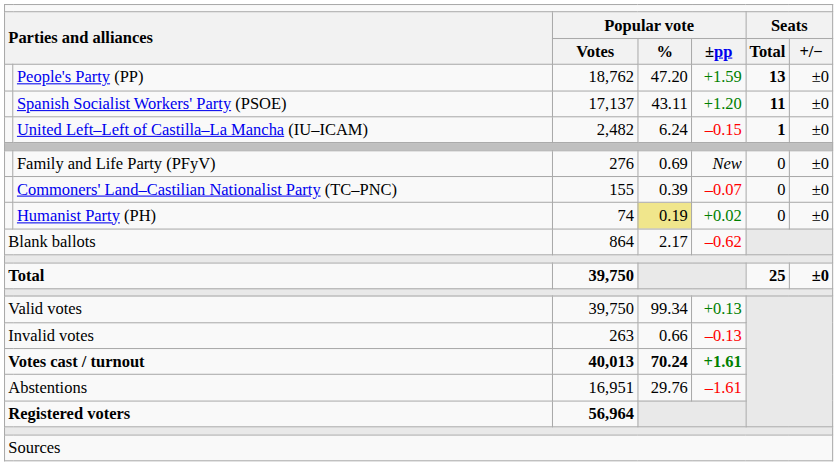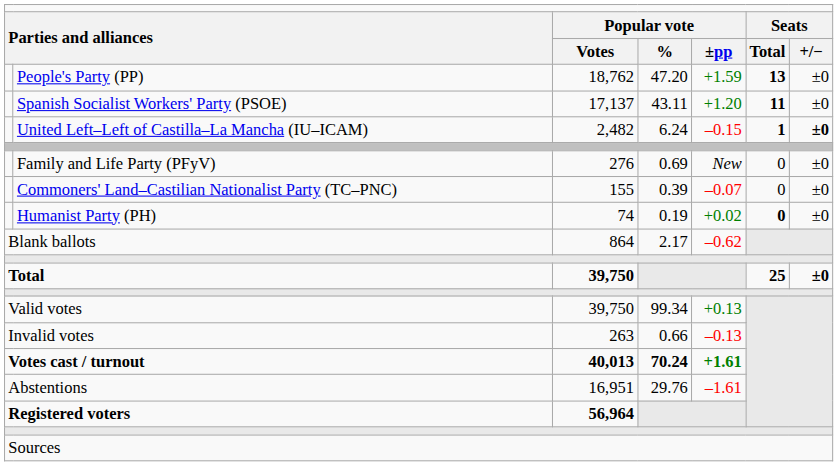(820, 129) normal -> (820, 129) bold
(673, 215) khaki background -> (673, 215) no background
(781, 215) normal -> (781, 215) bold
